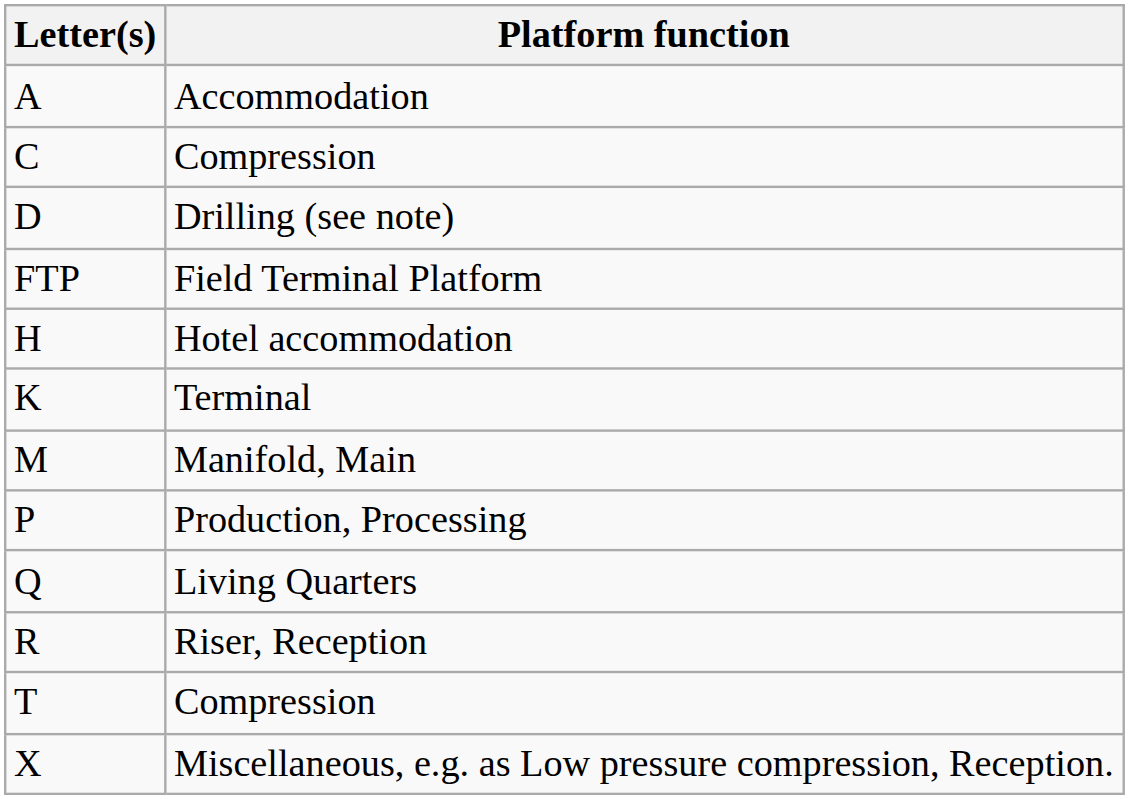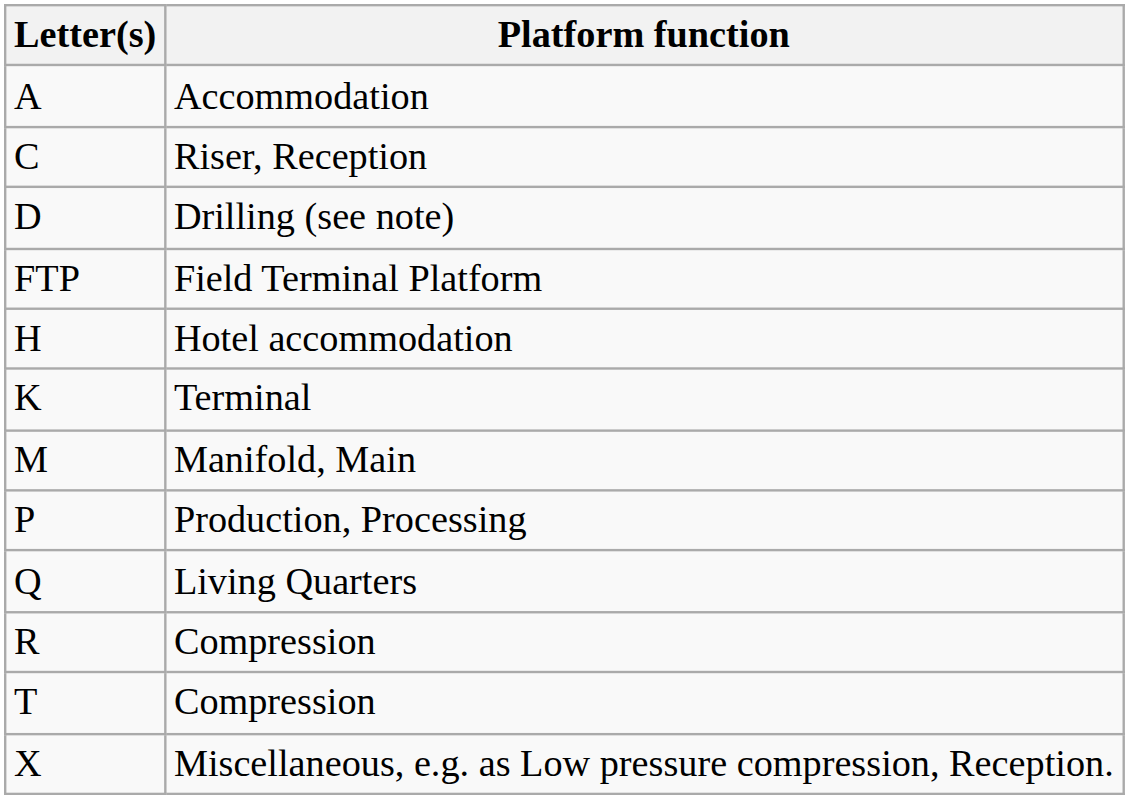(275, 156) Compression -> (301, 156) Riser, Reception
(301, 641) Riser, Reception -> (275, 641) Compression
